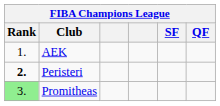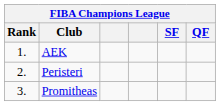(22, 71) bold -> (22, 71) normal
(22, 91) lightgreen background -> (22, 91) no background
